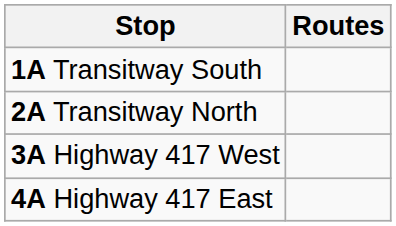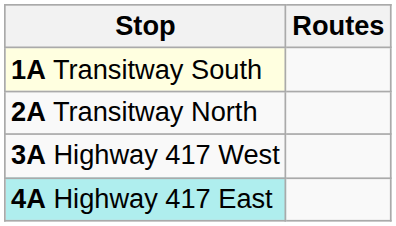(137, 69) no background -> (137, 69) lightyellow background
(142, 198) no background -> (142, 198) paleturquoise background
